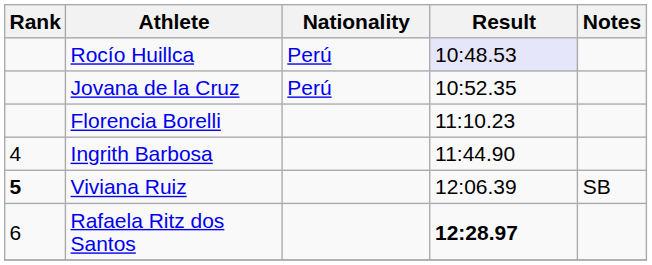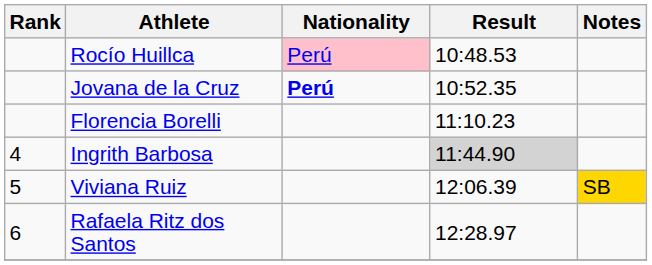(309, 55) no background -> (309, 55) pink background
(476, 55) lavender background -> (476, 55) no background
(309, 88) normal -> (311, 88) bold
(475, 154) no background -> (475, 154) lightgrey background
(15, 188) bold -> (15, 188) normal
(597, 188) no background -> (597, 188) gold background
(476, 232) bold -> (476, 232) normal
